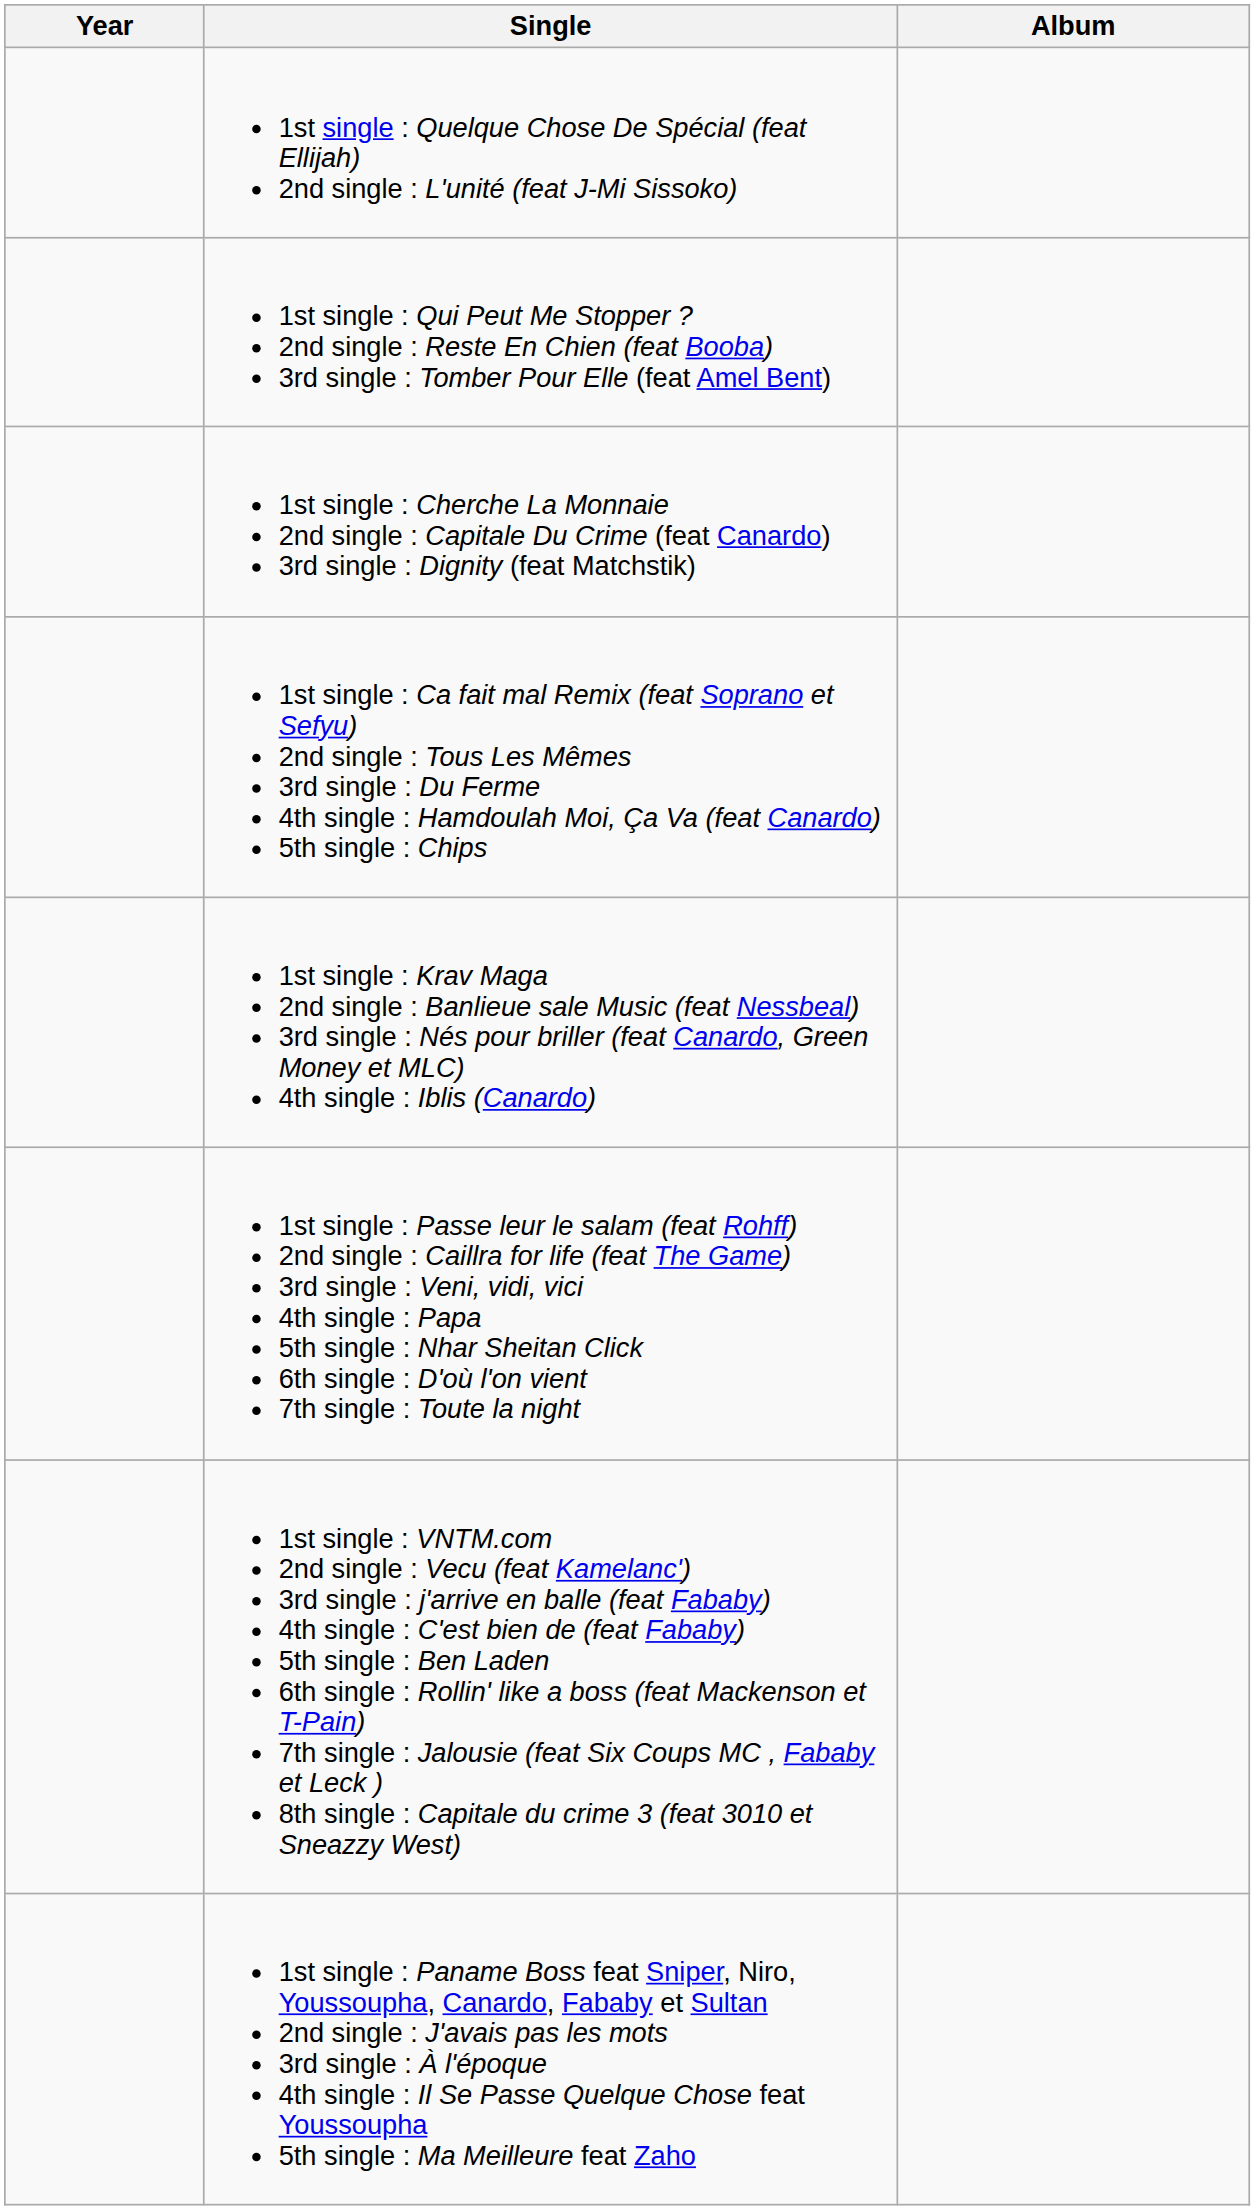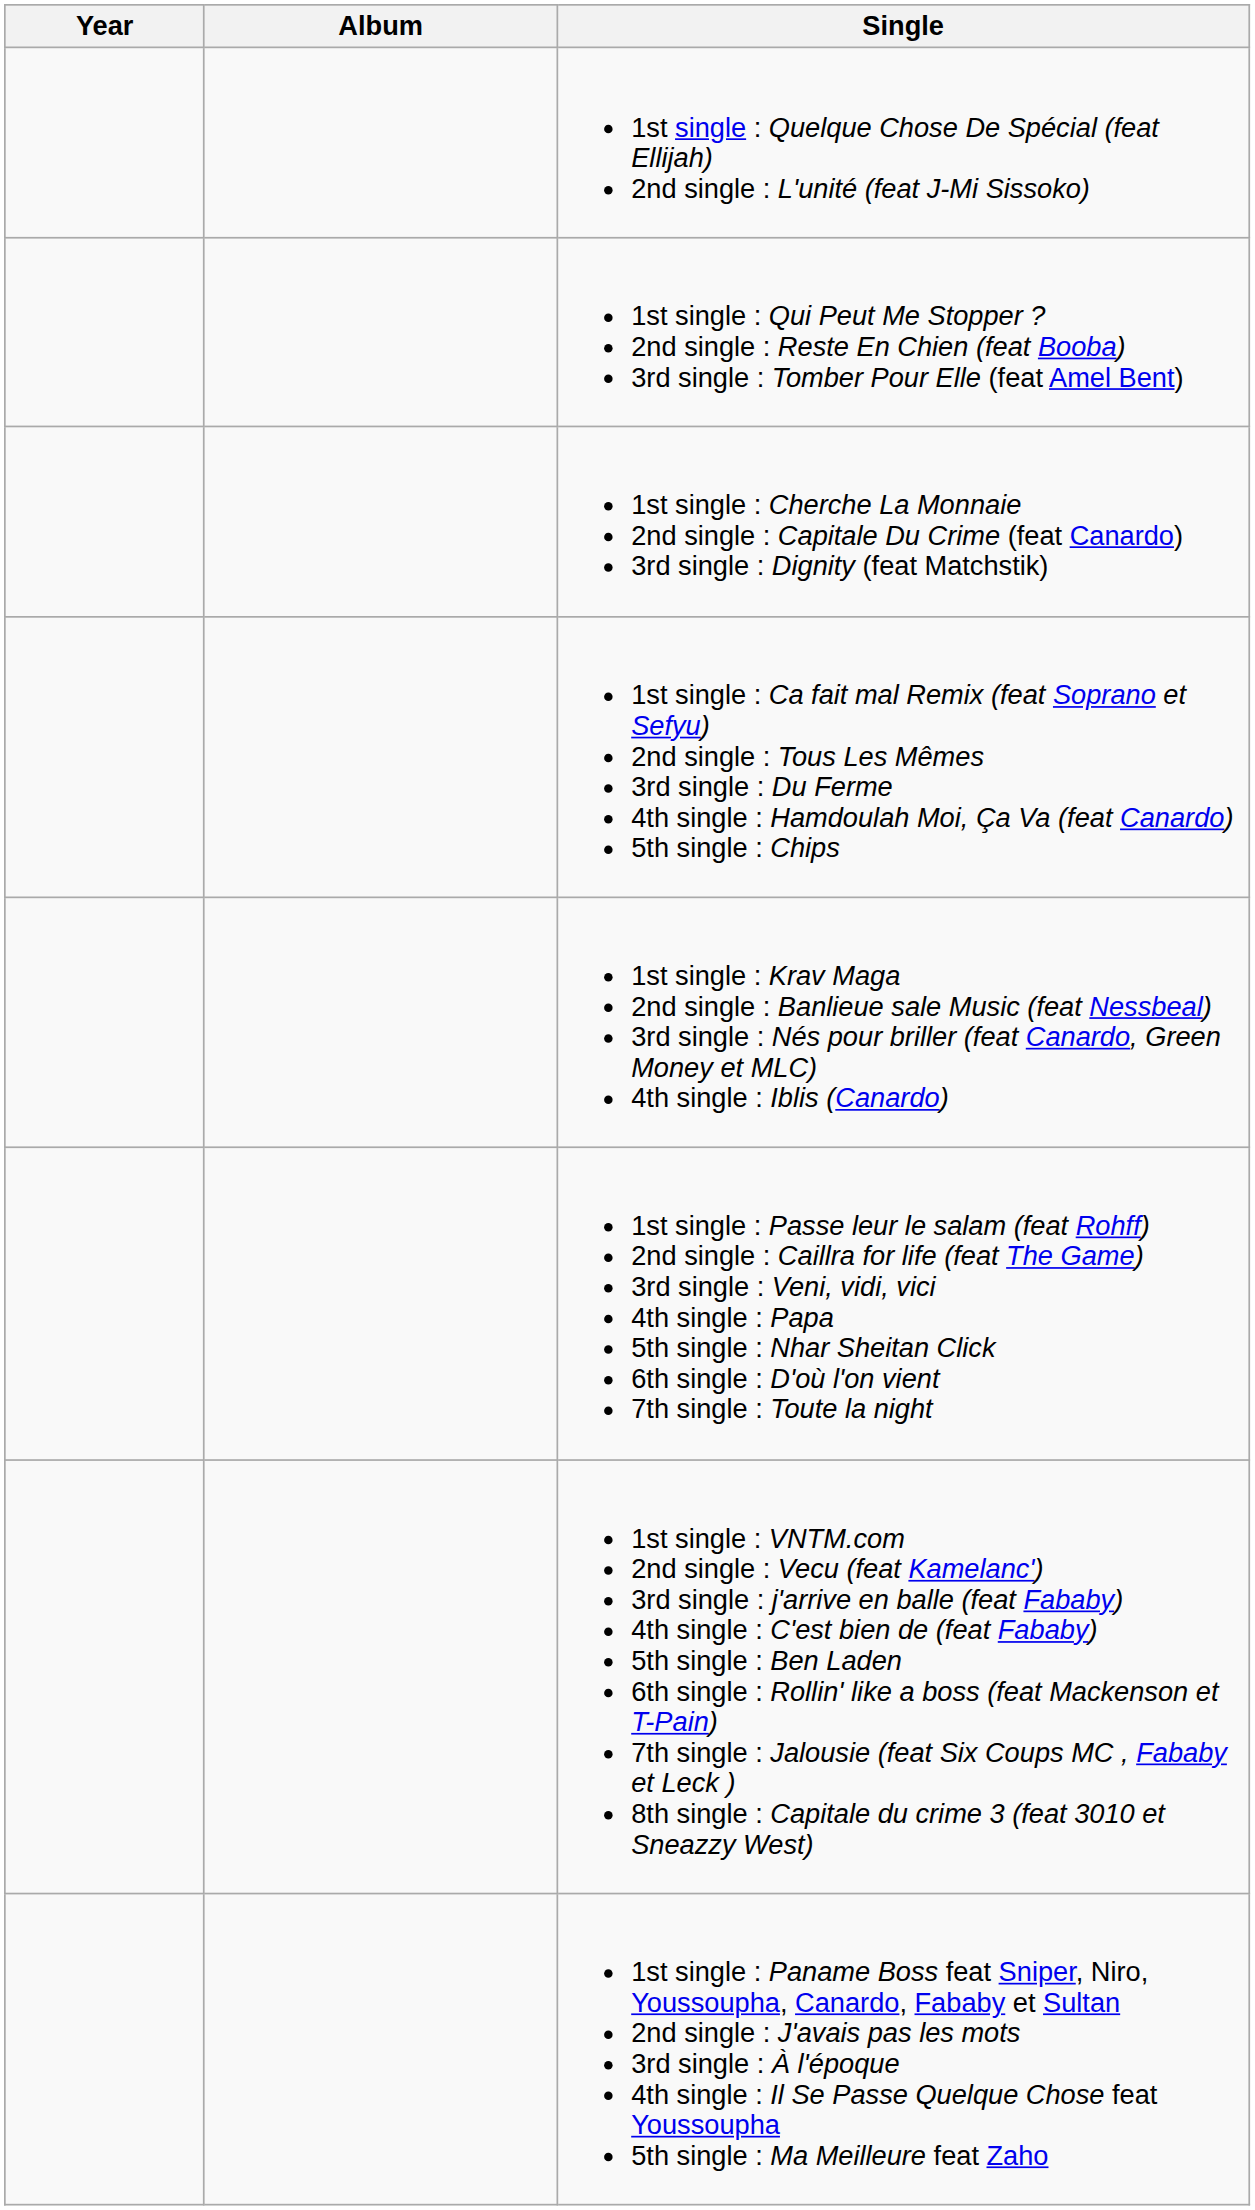columns swapped: (551, 26) <-> (1073, 26)
